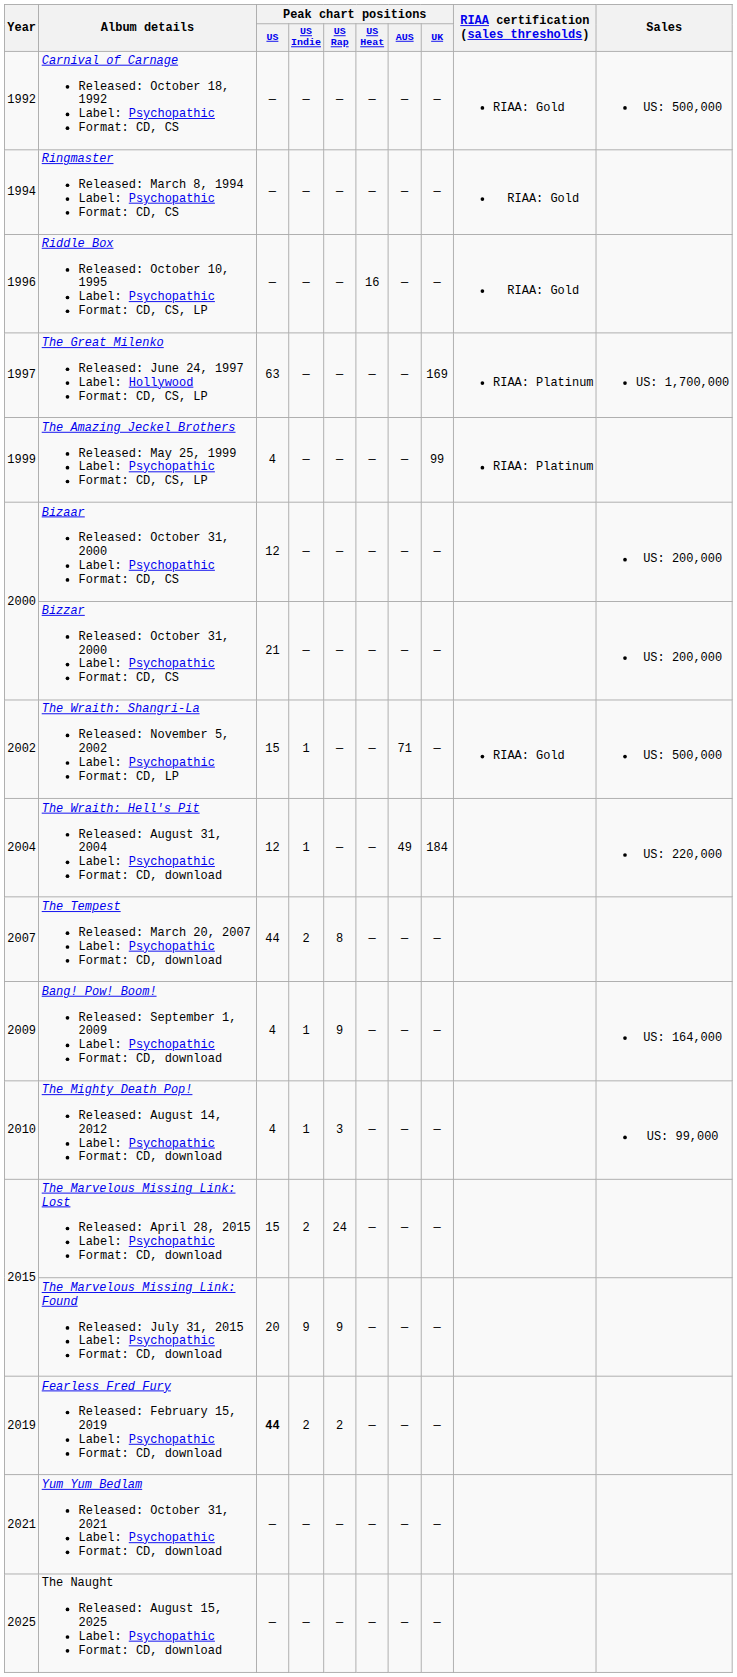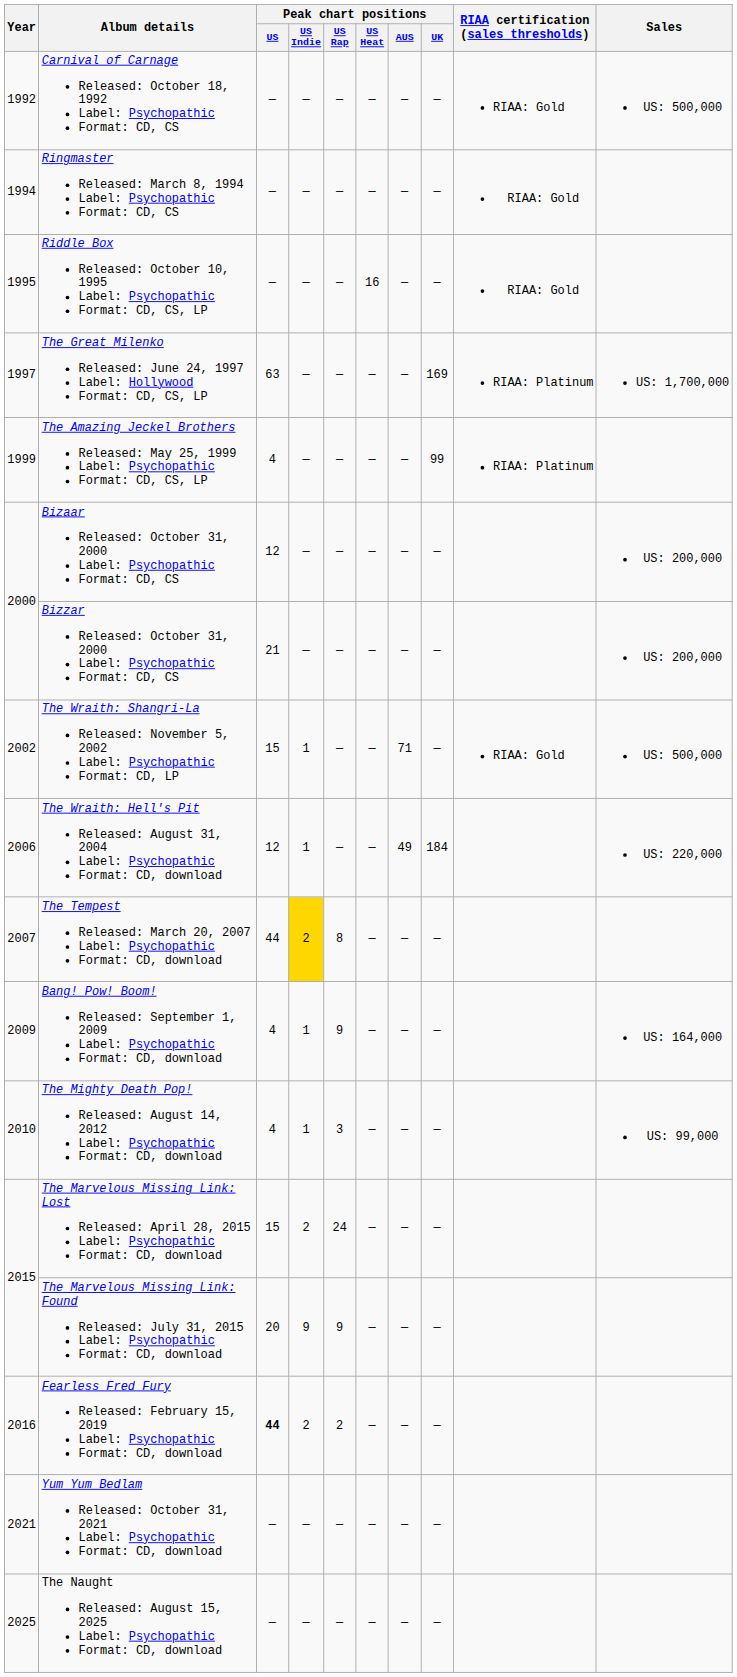(22, 284) 1996 -> (22, 284) 1995
(22, 848) 2004 -> (22, 848) 2006
(306, 939) no background -> (306, 939) gold background
(22, 1426) 2019 -> (22, 1426) 2016
